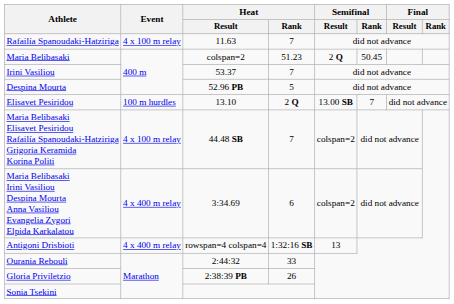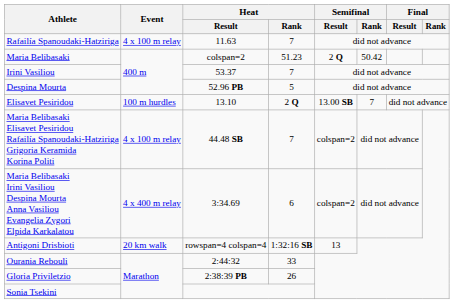(372, 57) 50.45 -> (372, 57) 50.42
(152, 246) 4 x 400 m relay -> (145, 246) 20 km walk
